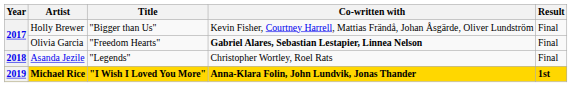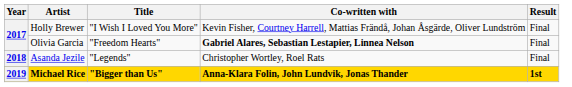(123, 27) "Bigger than Us" -> (144, 27) "I Wish I Loved You More"
(148, 74) "I Wish I Loved You More" -> (126, 74) "Bigger than Us"
